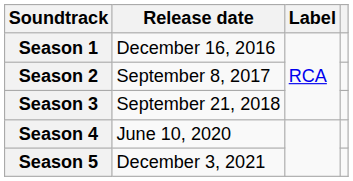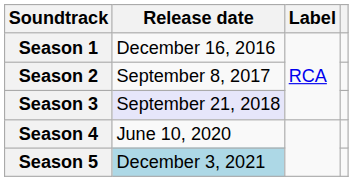(198, 104) no background -> (198, 104) lavender background
(191, 162) no background -> (191, 162) lightblue background
